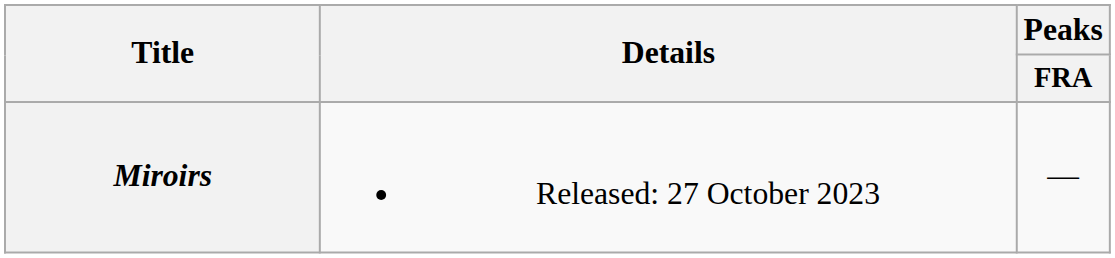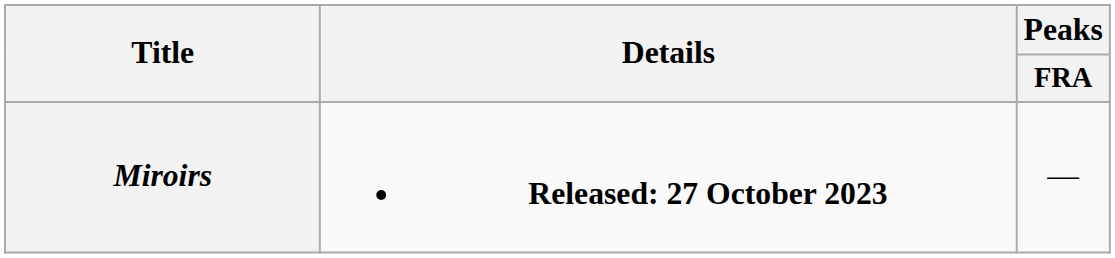(668, 195) normal -> (668, 195) bold
